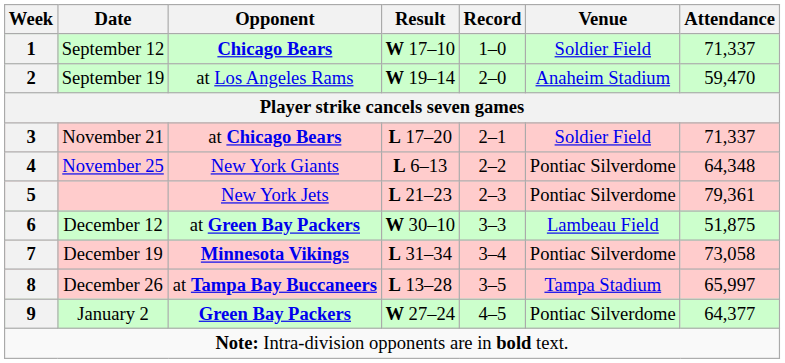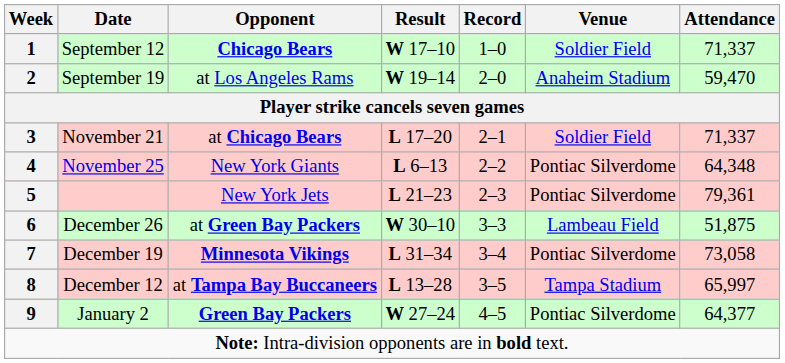(113, 225) December 12 -> (113, 225) December 26
(113, 284) December 26 -> (113, 284) December 12
